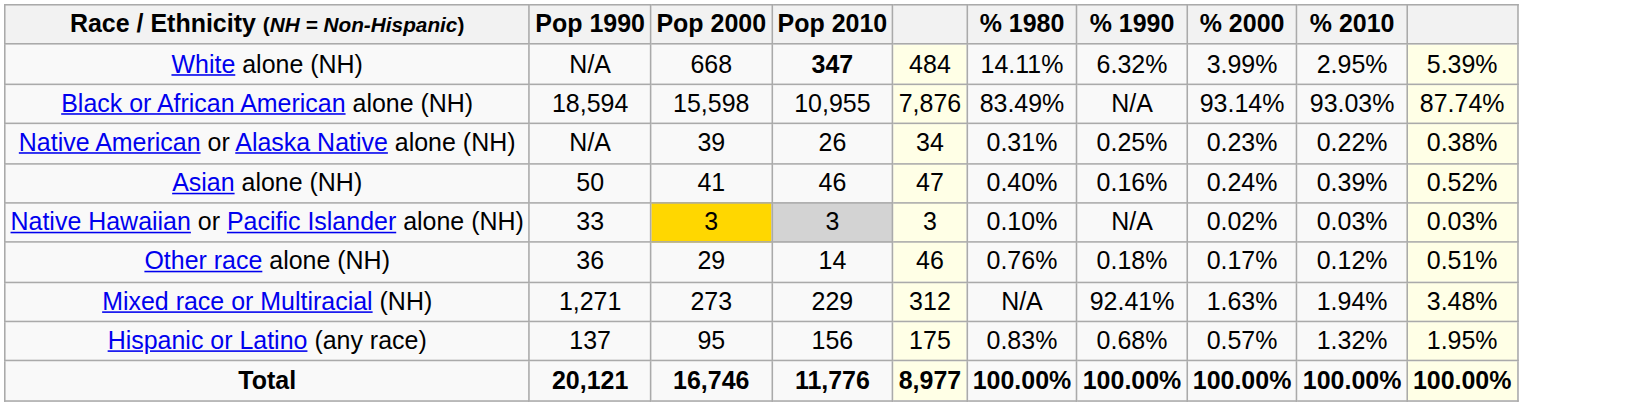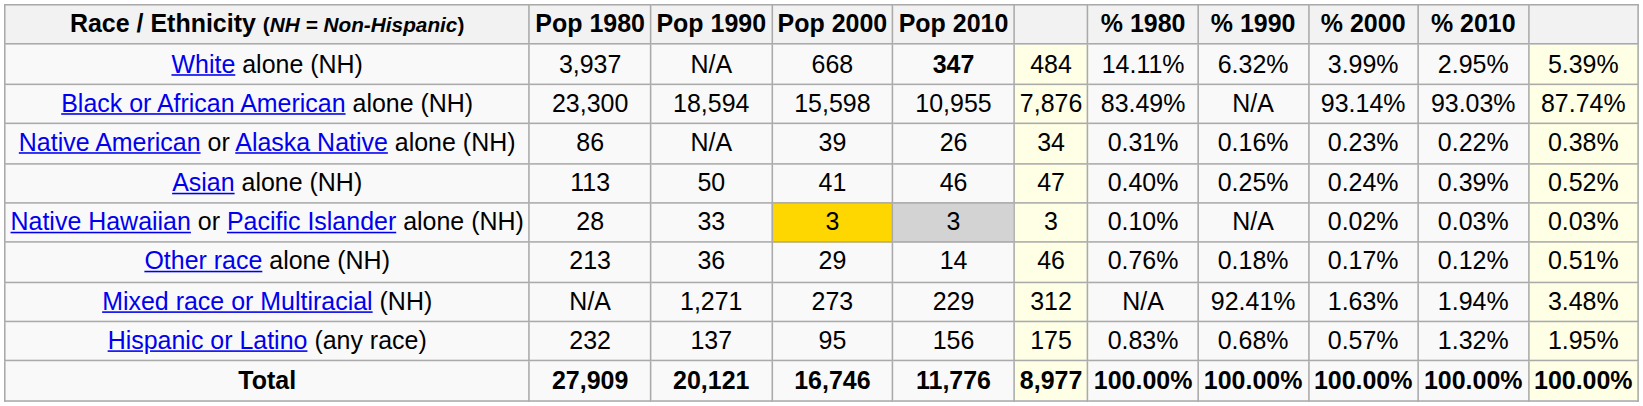+ column: (590, 24)
(1132, 143) 0.25% -> (1253, 143) 0.16%
(1132, 182) 0.16% -> (1253, 182) 0.25%
